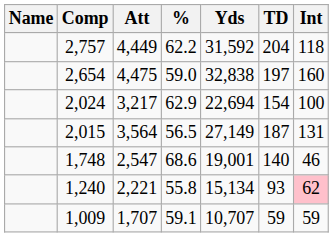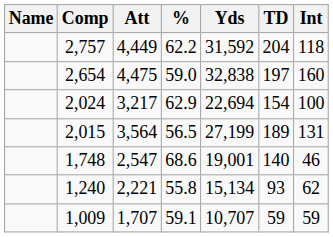(230, 132) 27,149 -> (230, 132) 27,199
(276, 132) 187 -> (276, 132) 189
(311, 189) pink background -> (311, 189) no background
